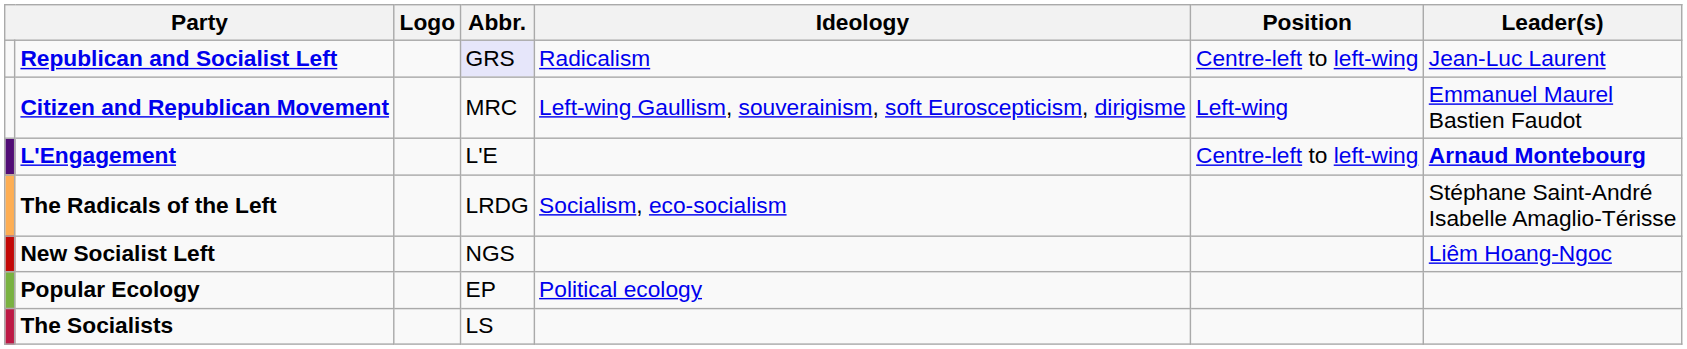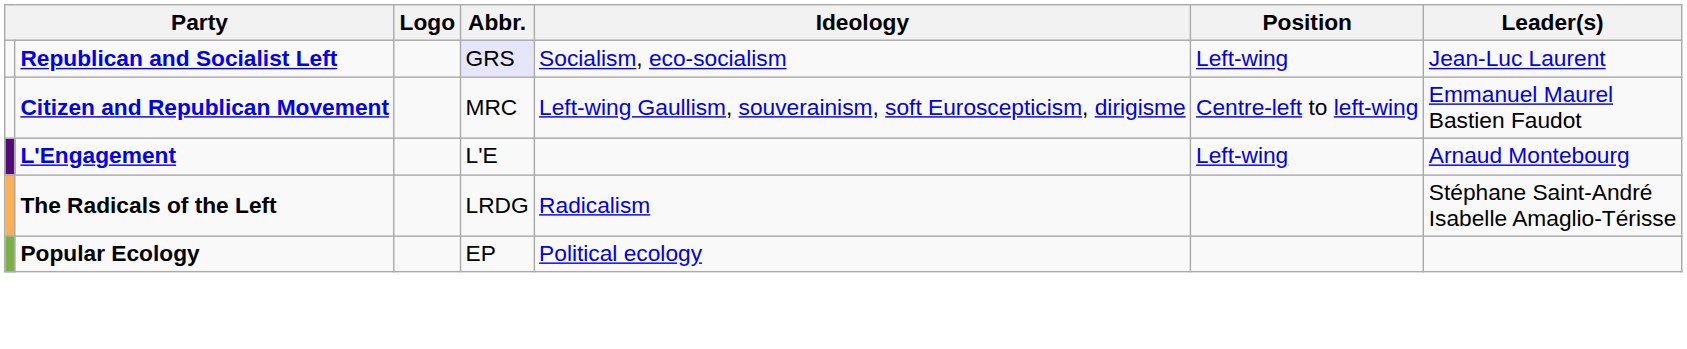(595, 58) Radicalism -> (663, 58) Socialism, eco-socialism
(1307, 58) Centre-left to left-wing -> (1242, 58) Left-wing
(1242, 107) Left-wing -> (1307, 107) Centre-left to left-wing
(1307, 156) Centre-left to left-wing -> (1242, 156) Left-wing
(1537, 156) bold -> (1529, 156) normal
(663, 204) Socialism, eco-socialism -> (595, 204) Radicalism
- row: (118, 253)
- row: (97, 325)
